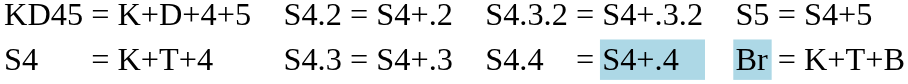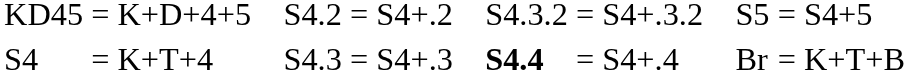(514, 59) normal -> (514, 59) bold
(641, 59) lightblue background -> (641, 59) no background
(752, 59) lightblue background -> (752, 59) no background
